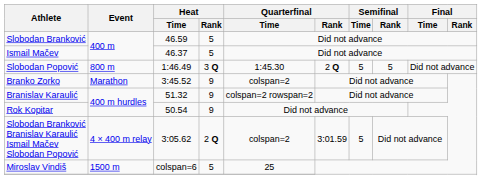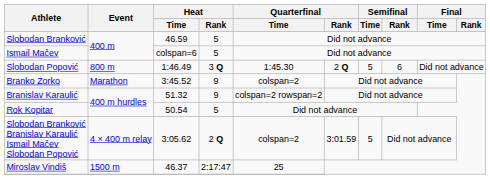(176, 53) 46.37 -> (176, 53) colspan=6
(390, 67) 5 -> (399, 67) 6
(211, 110) 9 -> (216, 110) 5
(176, 168) colspan=6 -> (176, 168) 46.37
(211, 168) 5 -> (216, 168) 2:17:47
